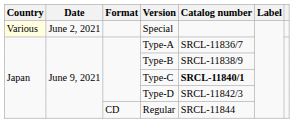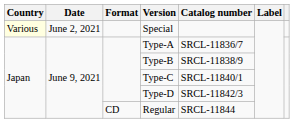(213, 77) bold -> (212, 77) normal
